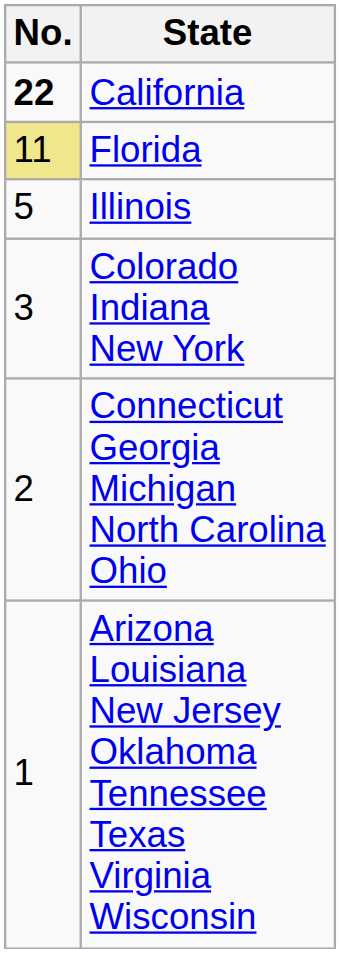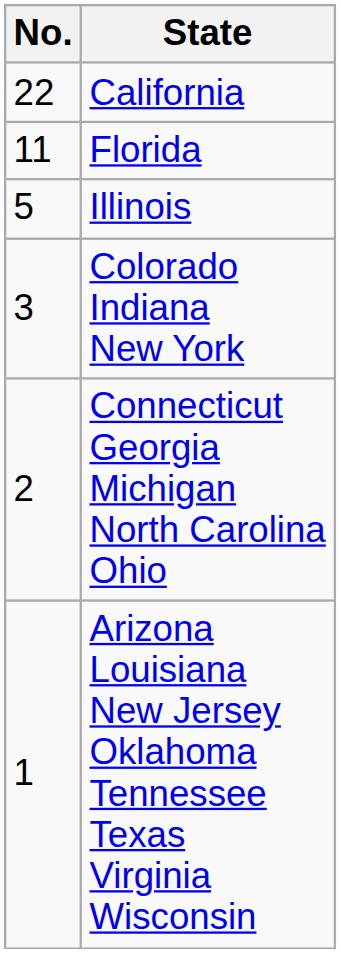(34, 91) bold -> (34, 91) normal
(33, 149) khaki background -> (33, 149) no background
